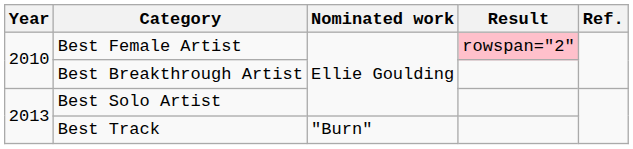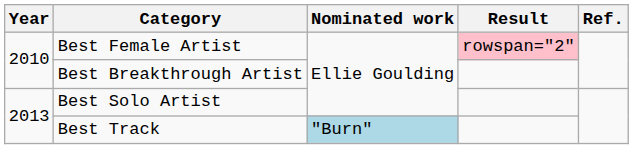(342, 130) no background -> (342, 130) lightblue background
